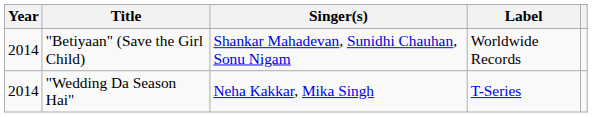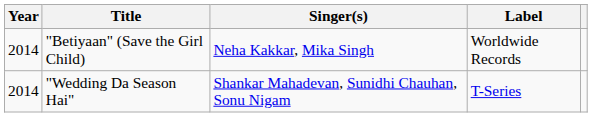(335, 49) Shankar Mahadevan, Sunidhi Chauhan, Sonu Nigam -> (294, 49) Neha Kakkar, Mika Singh
(294, 91) Neha Kakkar, Mika Singh -> (335, 91) Shankar Mahadevan, Sunidhi Chauhan, Sonu Nigam
